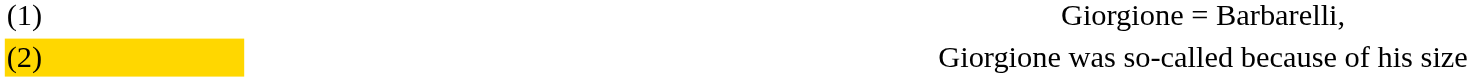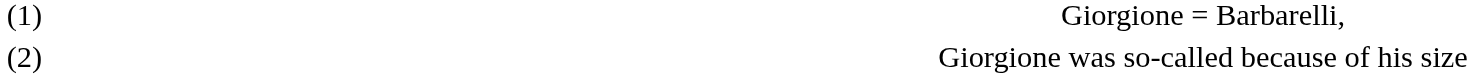(24, 57) gold background -> (24, 57) no background
